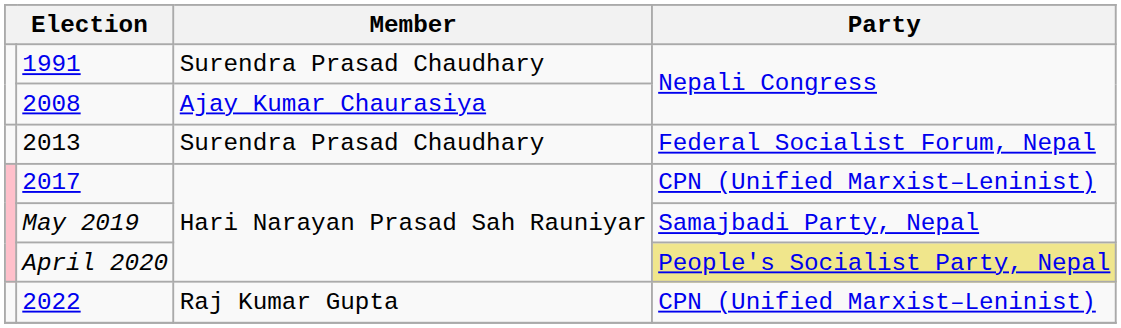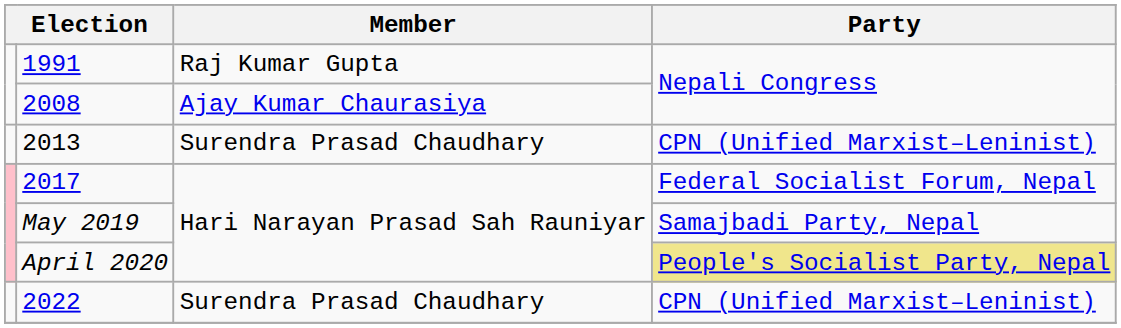(362, 64) Surendra Prasad Chaudhary -> (289, 64) Raj Kumar Gupta
(877, 144) Federal Socialist Forum, Nepal -> (877, 144) CPN (Unified Marxist–Leninist)
(877, 183) CPN (Unified Marxist–Leninist) -> (877, 183) Federal Socialist Forum, Nepal
(289, 302) Raj Kumar Gupta -> (362, 302) Surendra Prasad Chaudhary
